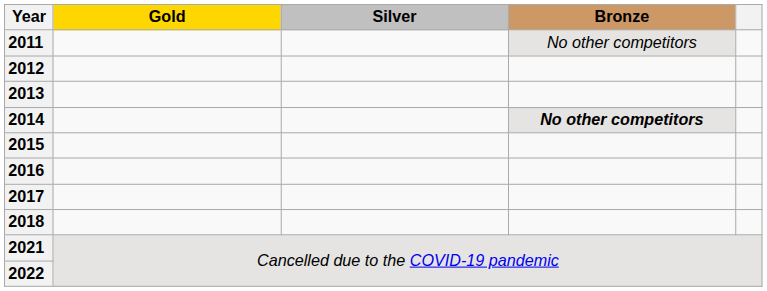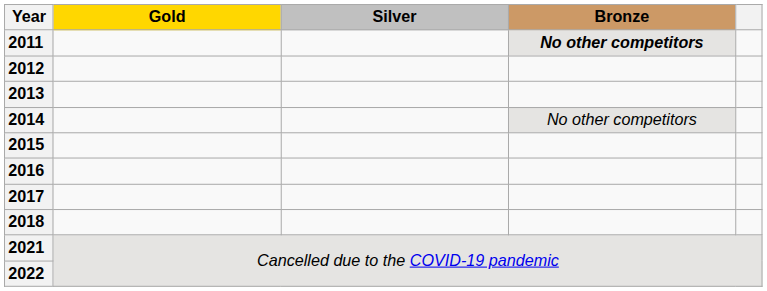(622, 42) normal -> (622, 42) bold
(622, 119) bold -> (622, 119) normal
